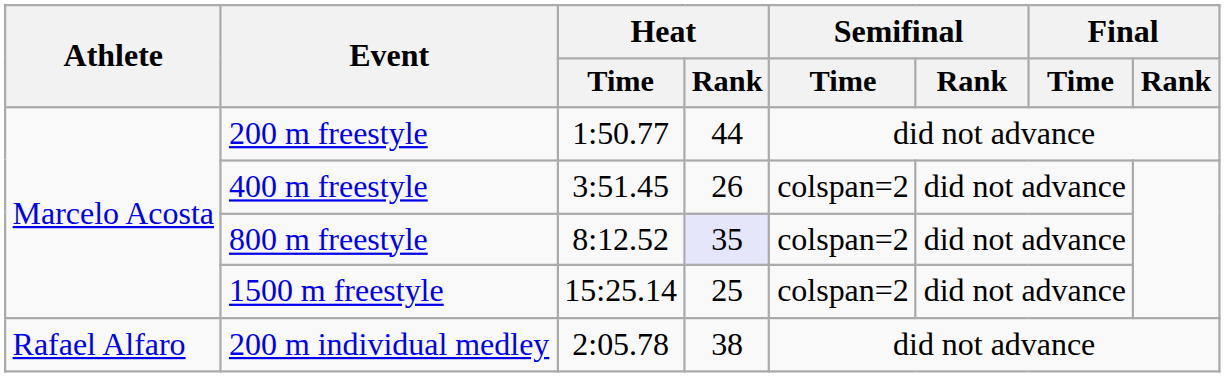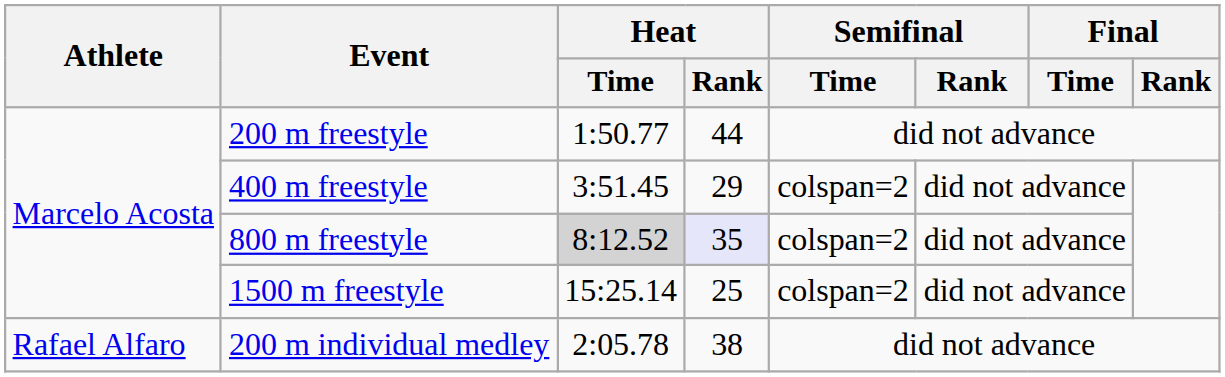(727, 186) 26 -> (727, 186) 29
(621, 239) no background -> (621, 239) lightgrey background
